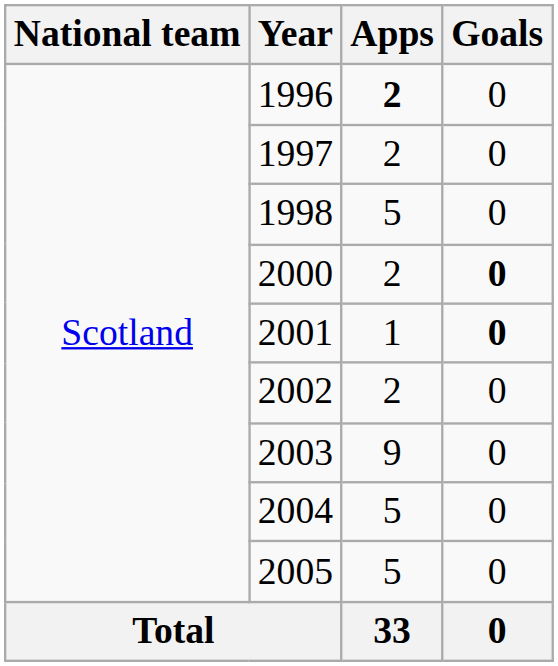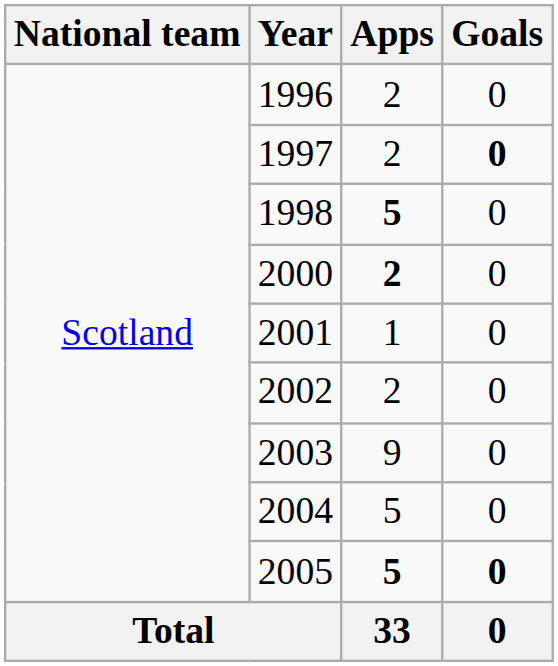(392, 93) bold -> (392, 93) normal
(497, 153) normal -> (497, 153) bold
(392, 213) normal -> (392, 213) bold
(392, 272) normal -> (392, 272) bold
(497, 272) bold -> (497, 272) normal
(497, 332) bold -> (497, 332) normal
(392, 570) normal -> (392, 570) bold
(497, 570) normal -> (497, 570) bold
